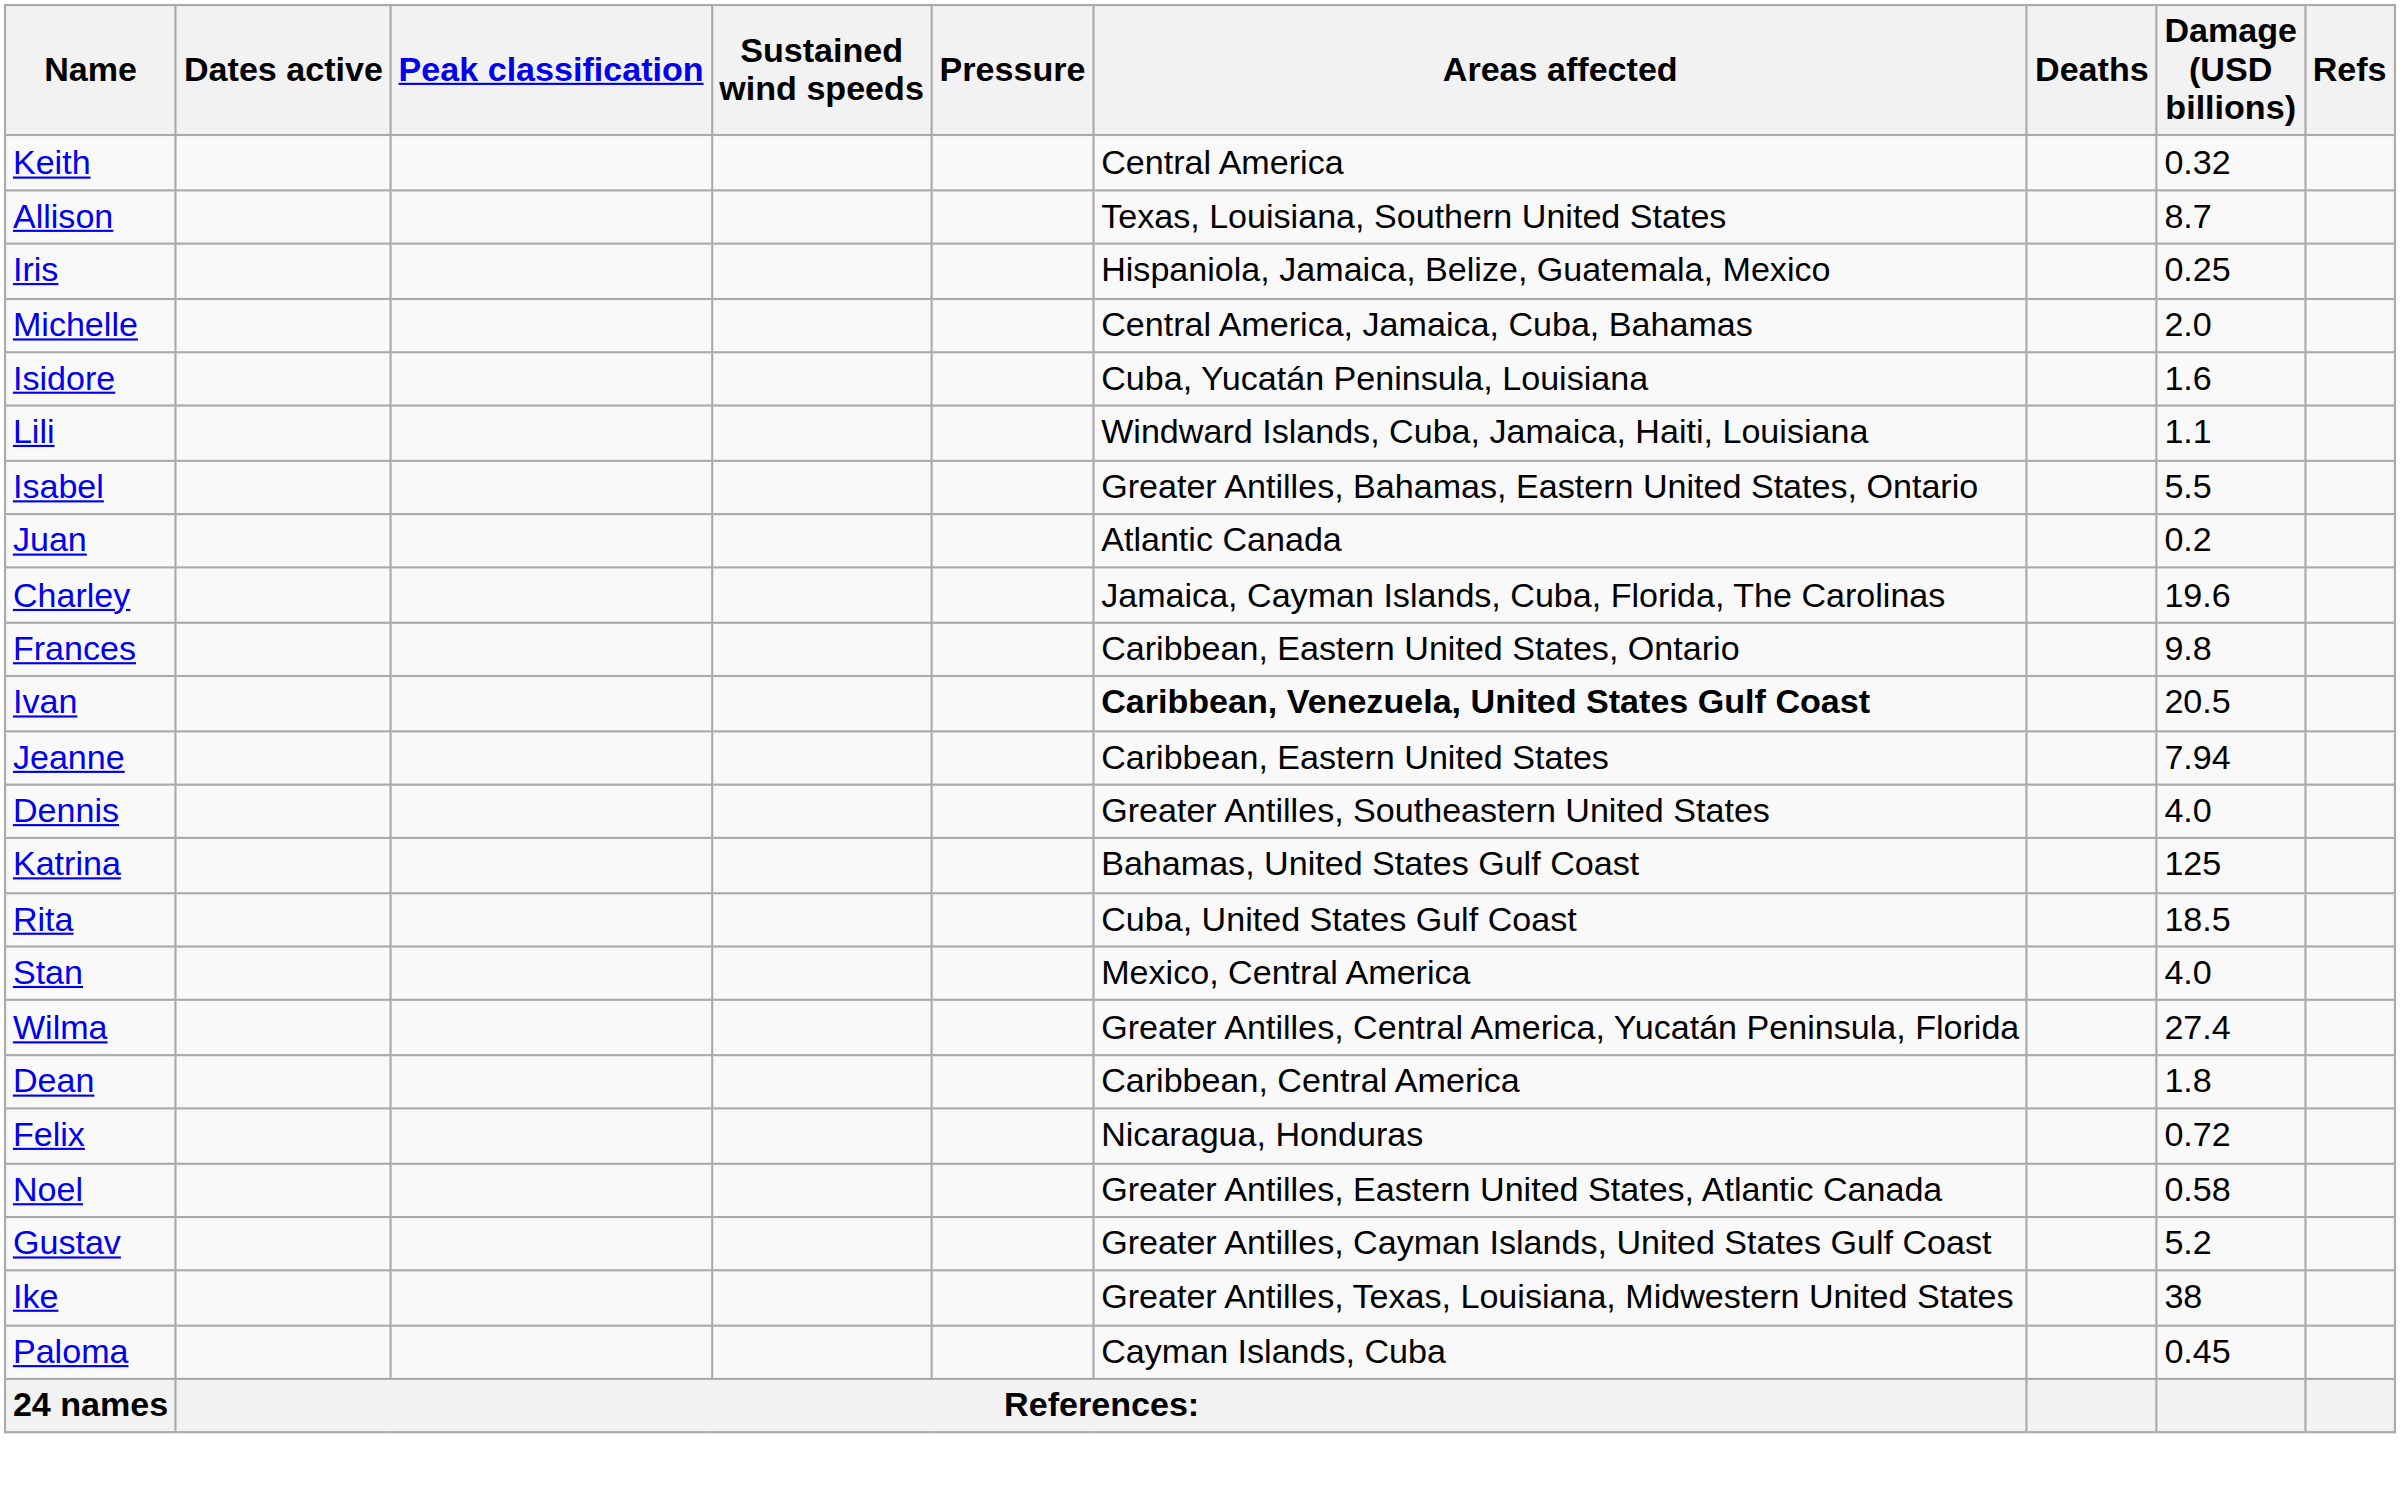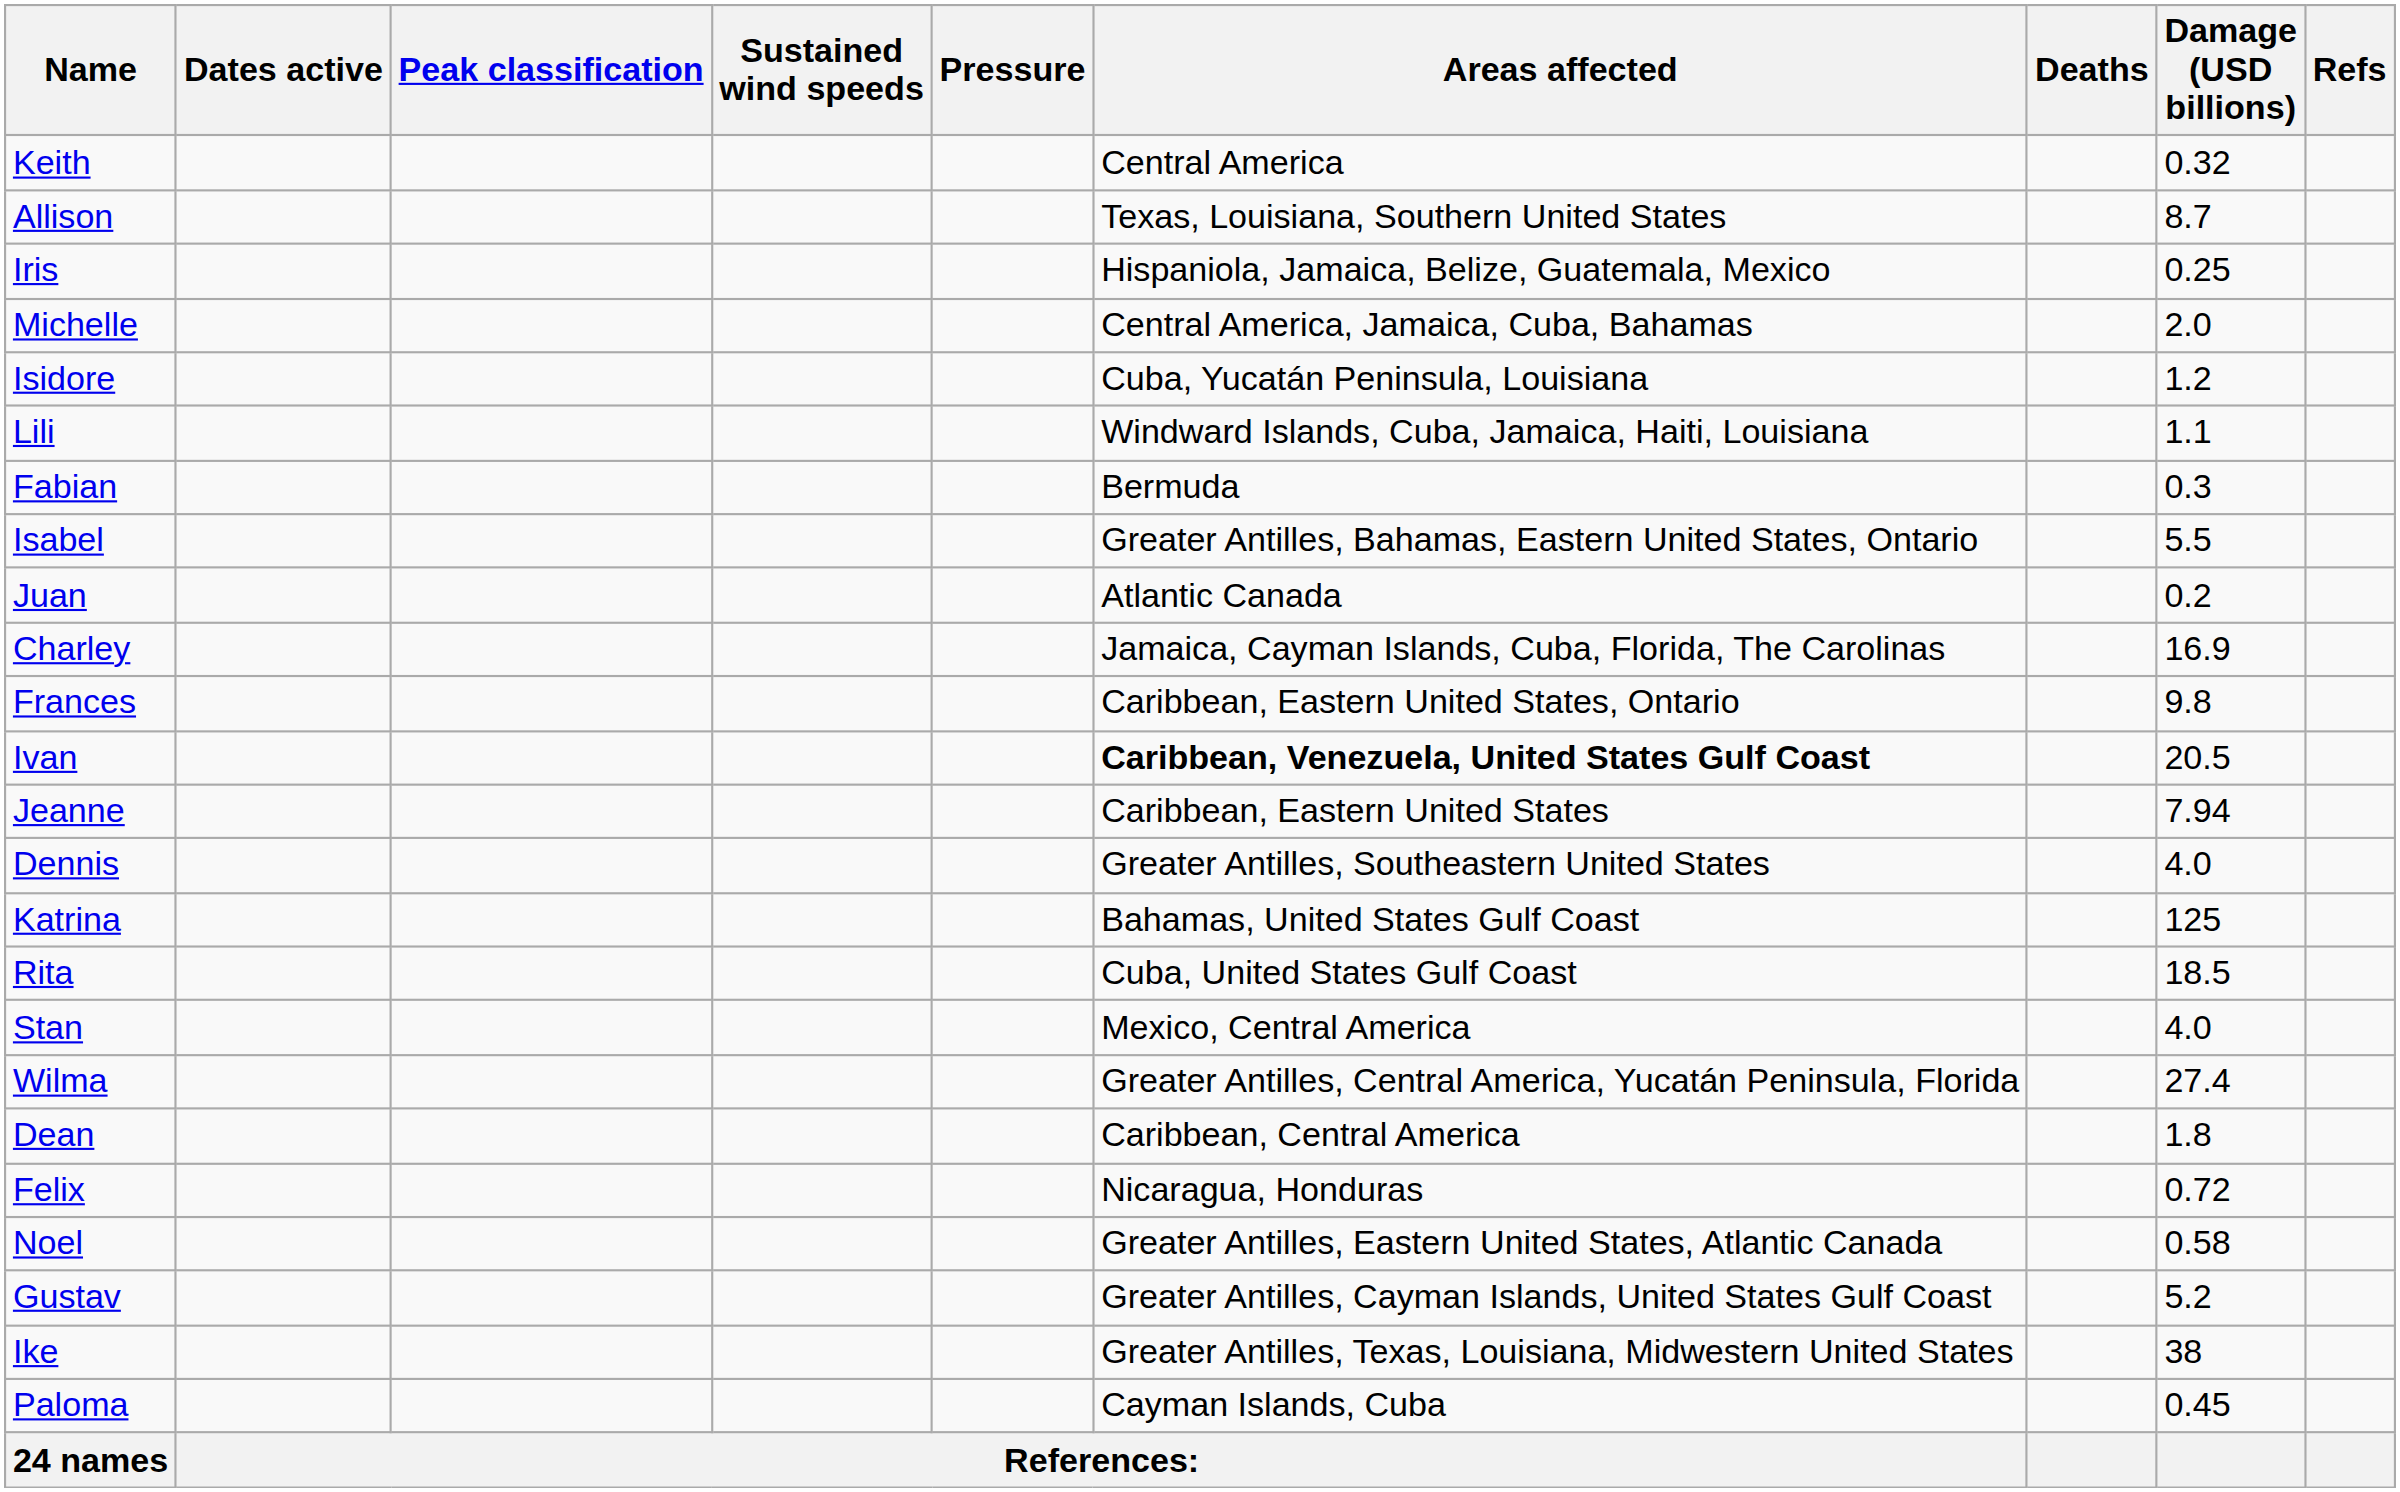(2188, 378) 1.6 -> (2188, 378) 1.2
+ row: (65, 486)
(2198, 594) 19.6 -> (2198, 648) 16.9
